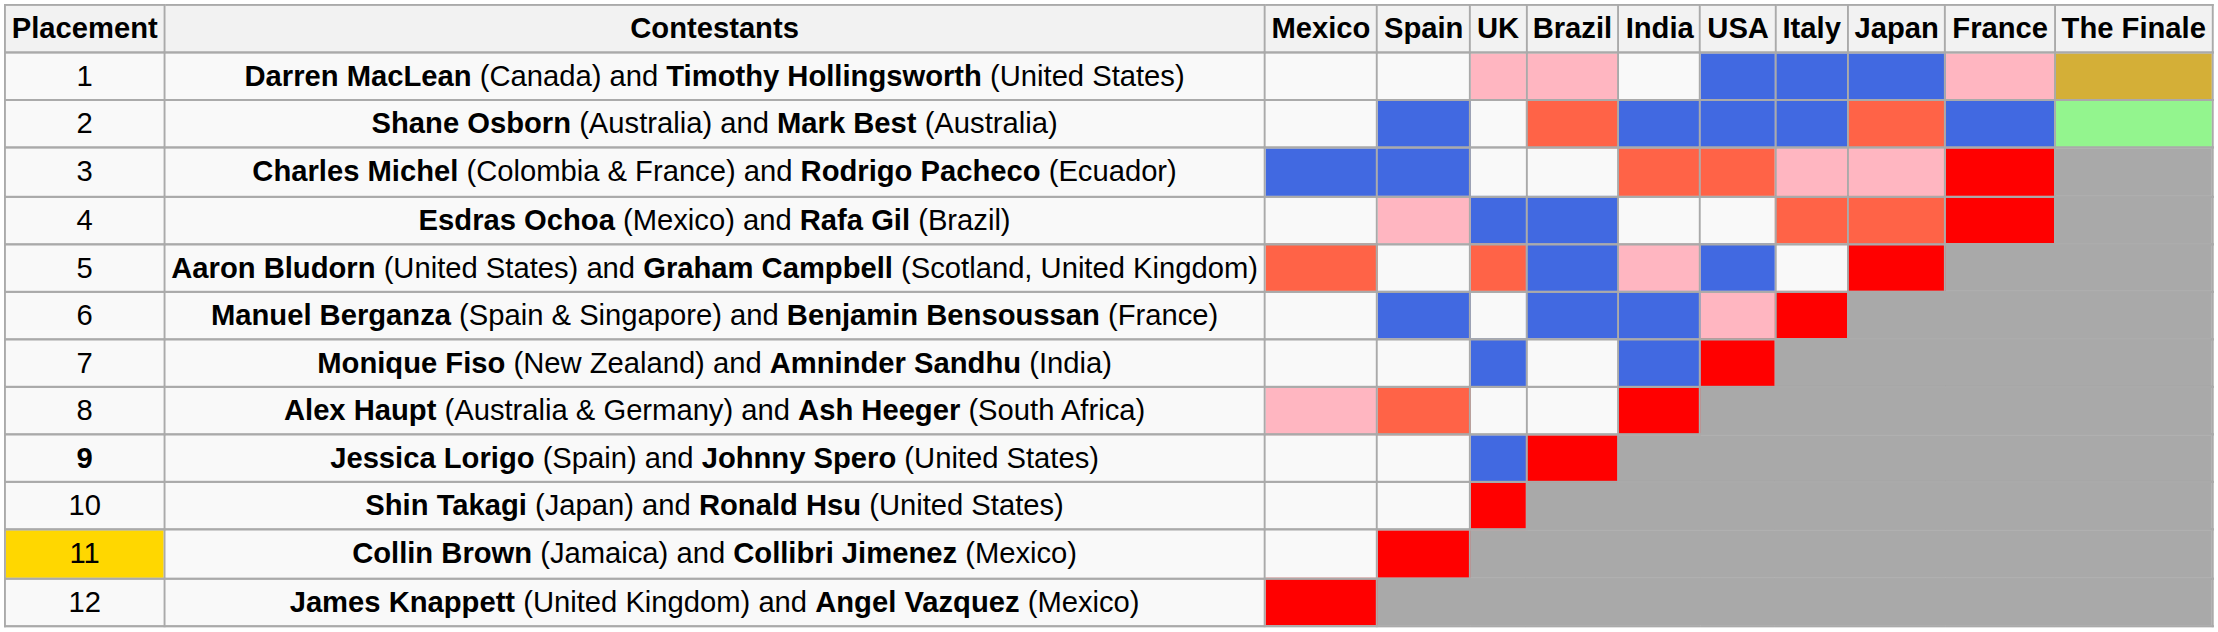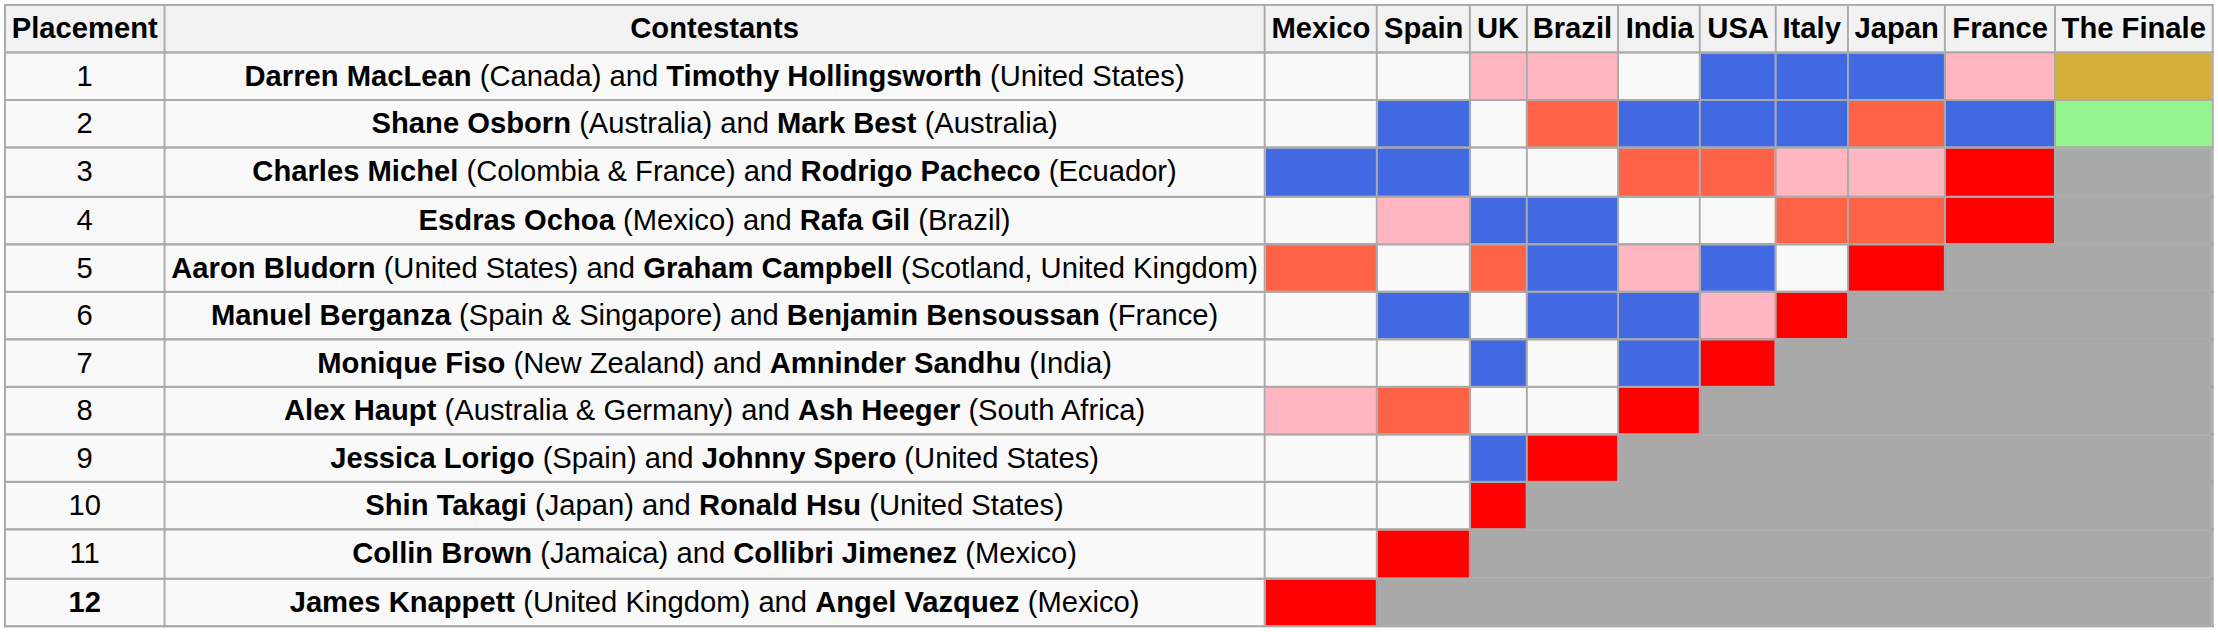(85, 458) bold -> (85, 458) normal
(85, 553) gold background -> (85, 553) no background
(85, 601) normal -> (85, 601) bold
